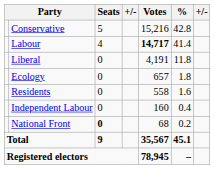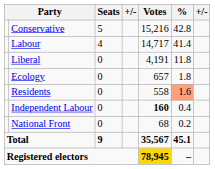(155, 44) bold -> (155, 44) normal
(185, 92) no background -> (185, 92) lightsalmon background
(161, 108) normal -> (161, 108) bold
(100, 124) bold -> (100, 124) normal
(155, 156) no background -> (155, 156) gold background
